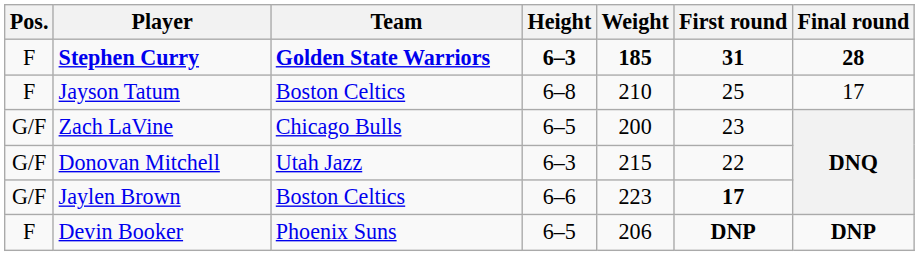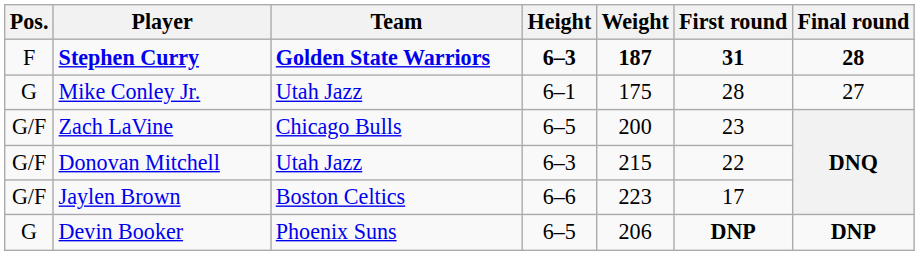(635, 57) 185 -> (635, 57) 187
+ row: (129, 92)
- row: (119, 92)
(733, 197) bold -> (733, 197) normal
(29, 232) F -> (29, 232) G
